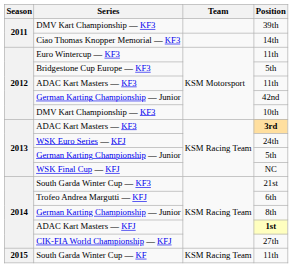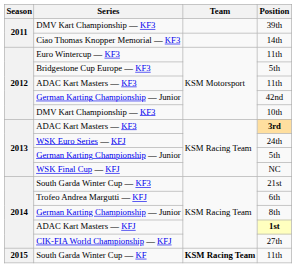(218, 255) normal -> (220, 255) bold
